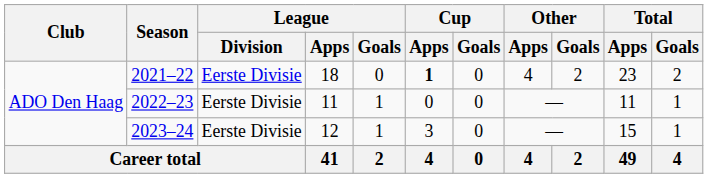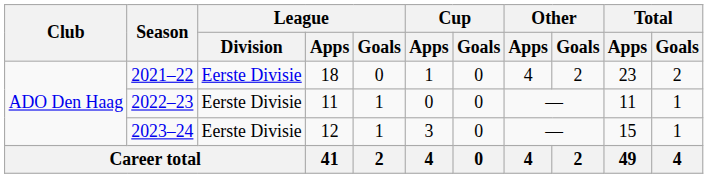(429, 74) bold -> (429, 74) normal
